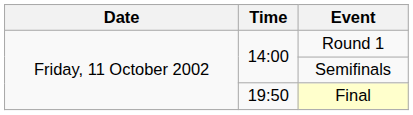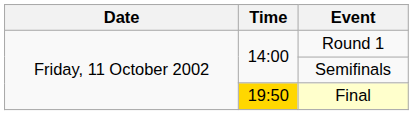(268, 95) no background -> (268, 95) gold background
